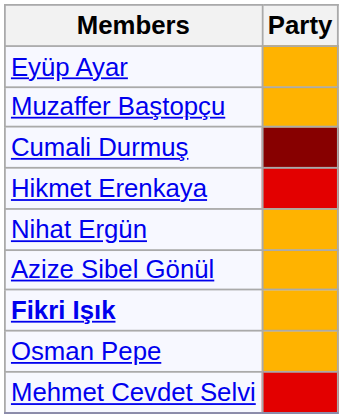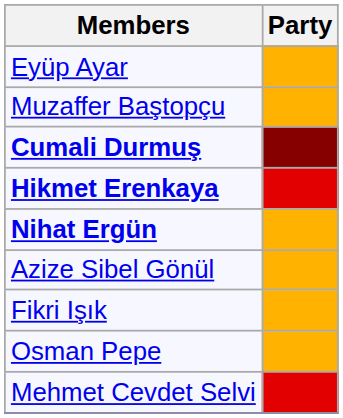(100, 148) normal -> (106, 148) bold
(109, 189) normal -> (115, 189) bold
(79, 229) normal -> (84, 229) bold
(63, 311) bold -> (59, 311) normal
